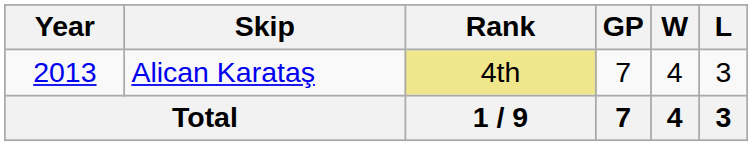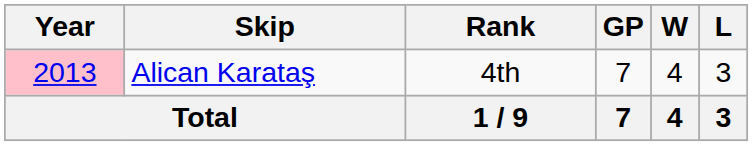(65, 72) no background -> (65, 72) pink background
(501, 72) khaki background -> (501, 72) no background
